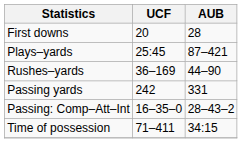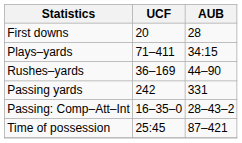(150, 52) 25:45 -> (155, 52) 71–411
(208, 52) 87–421 -> (203, 52) 34:15
(155, 128) 71–411 -> (150, 128) 25:45
(203, 128) 34:15 -> (208, 128) 87–421
